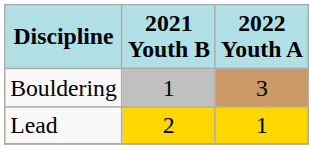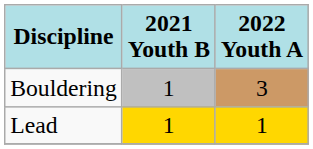(169, 125) 2 -> (169, 125) 1
